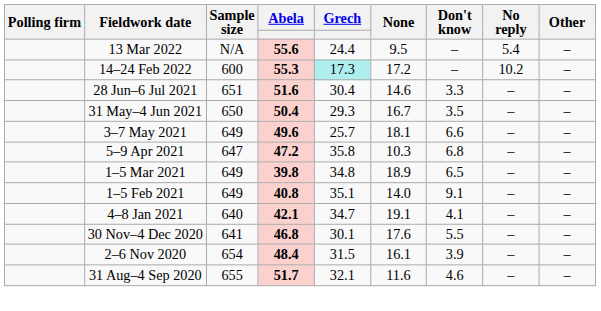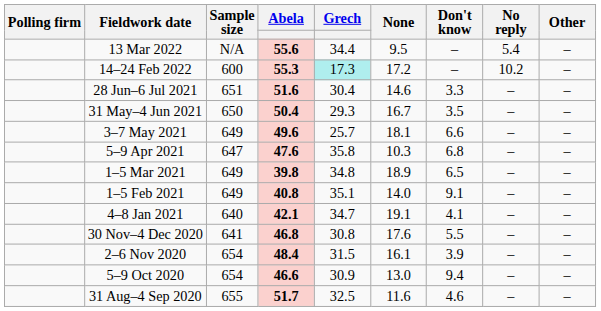(342, 50) 24.4 -> (342, 50) 34.4
(286, 152) 47.2 -> (286, 152) 47.6
(342, 234) 30.1 -> (342, 234) 30.8
+ row: (145, 276)
(342, 276) 32.1 -> (342, 296) 32.5
